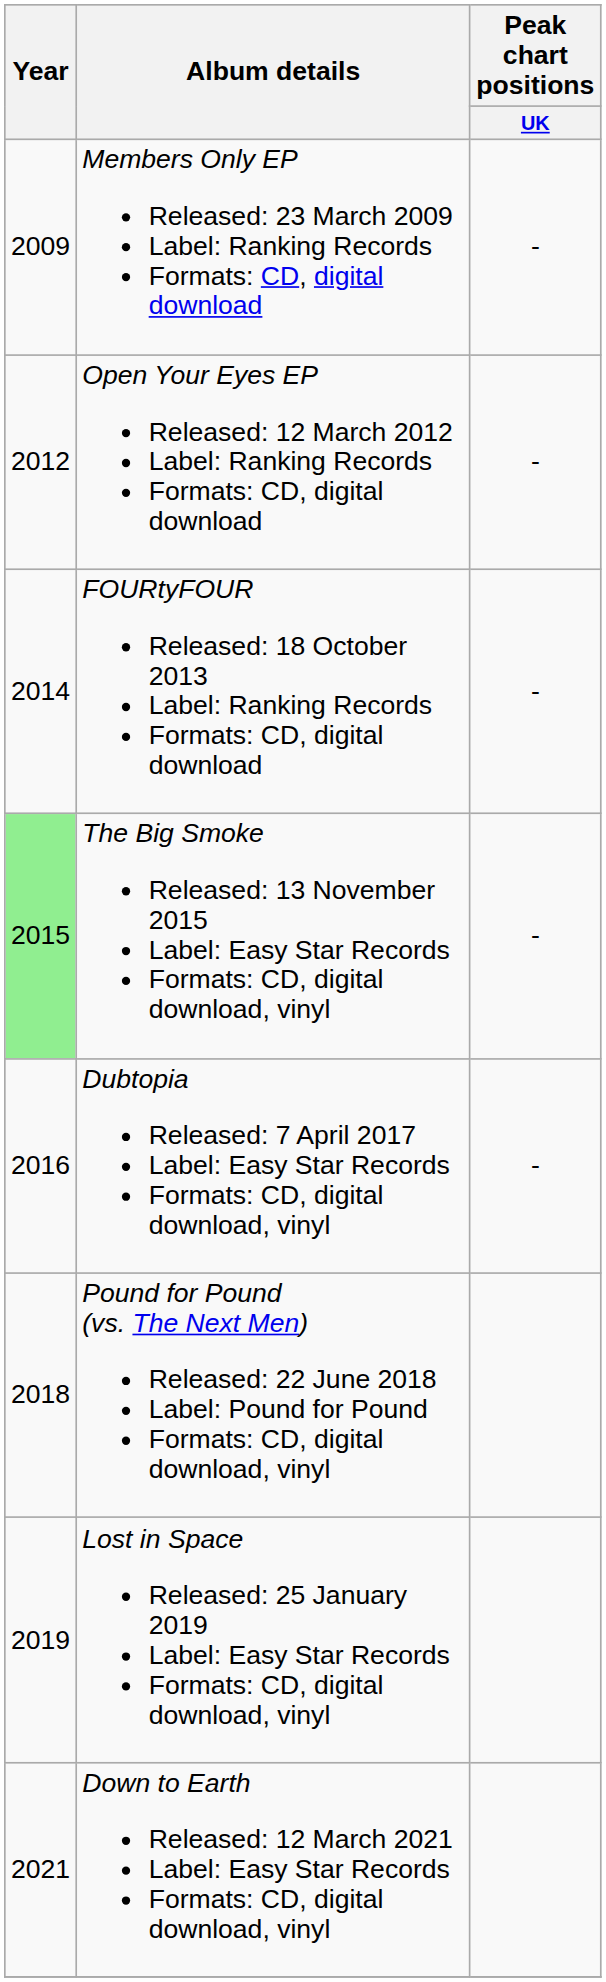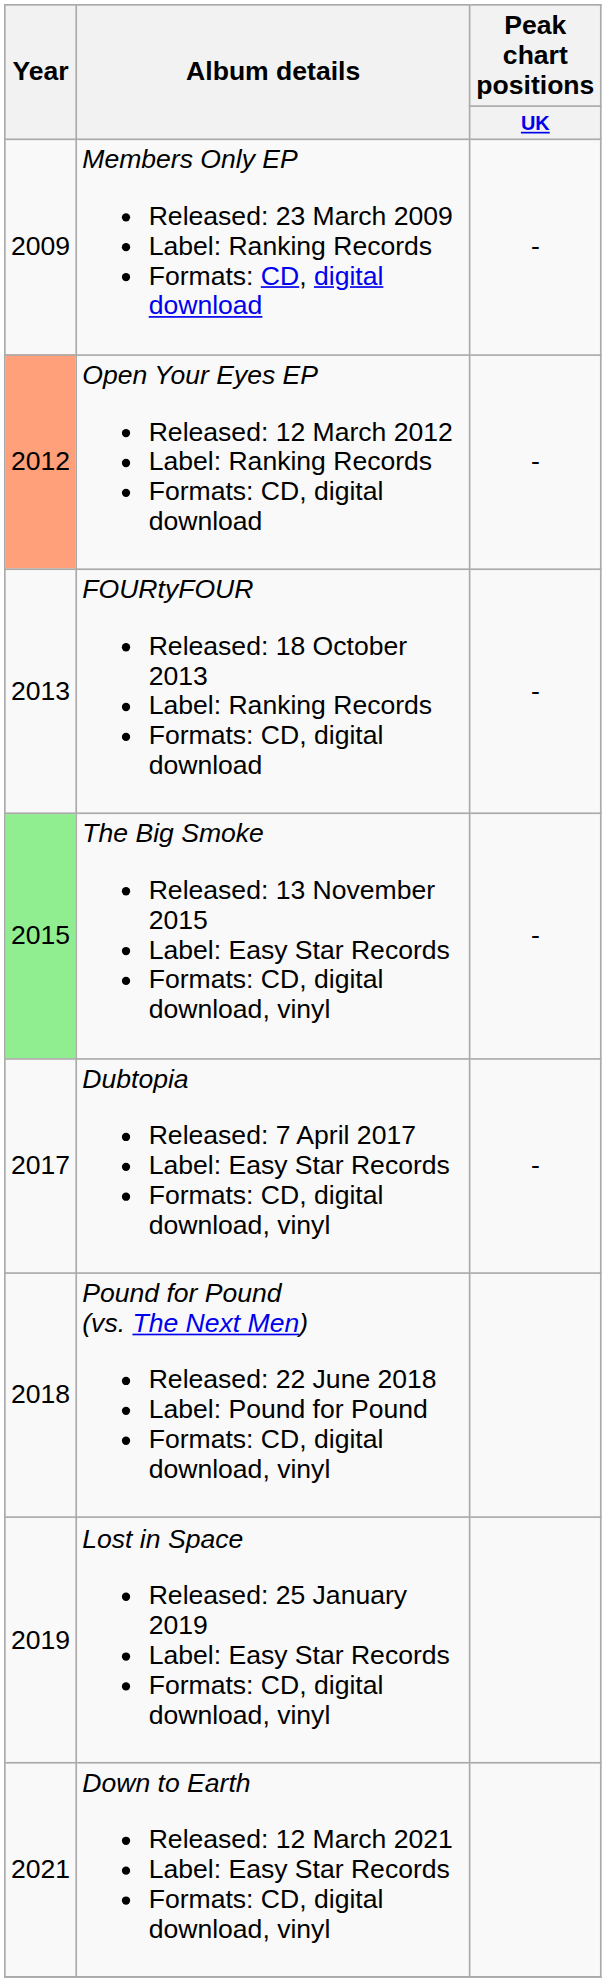(40, 461) no background -> (40, 461) lightsalmon background
(40, 691) 2014 -> (40, 691) 2013
(40, 1165) 2016 -> (40, 1165) 2017
